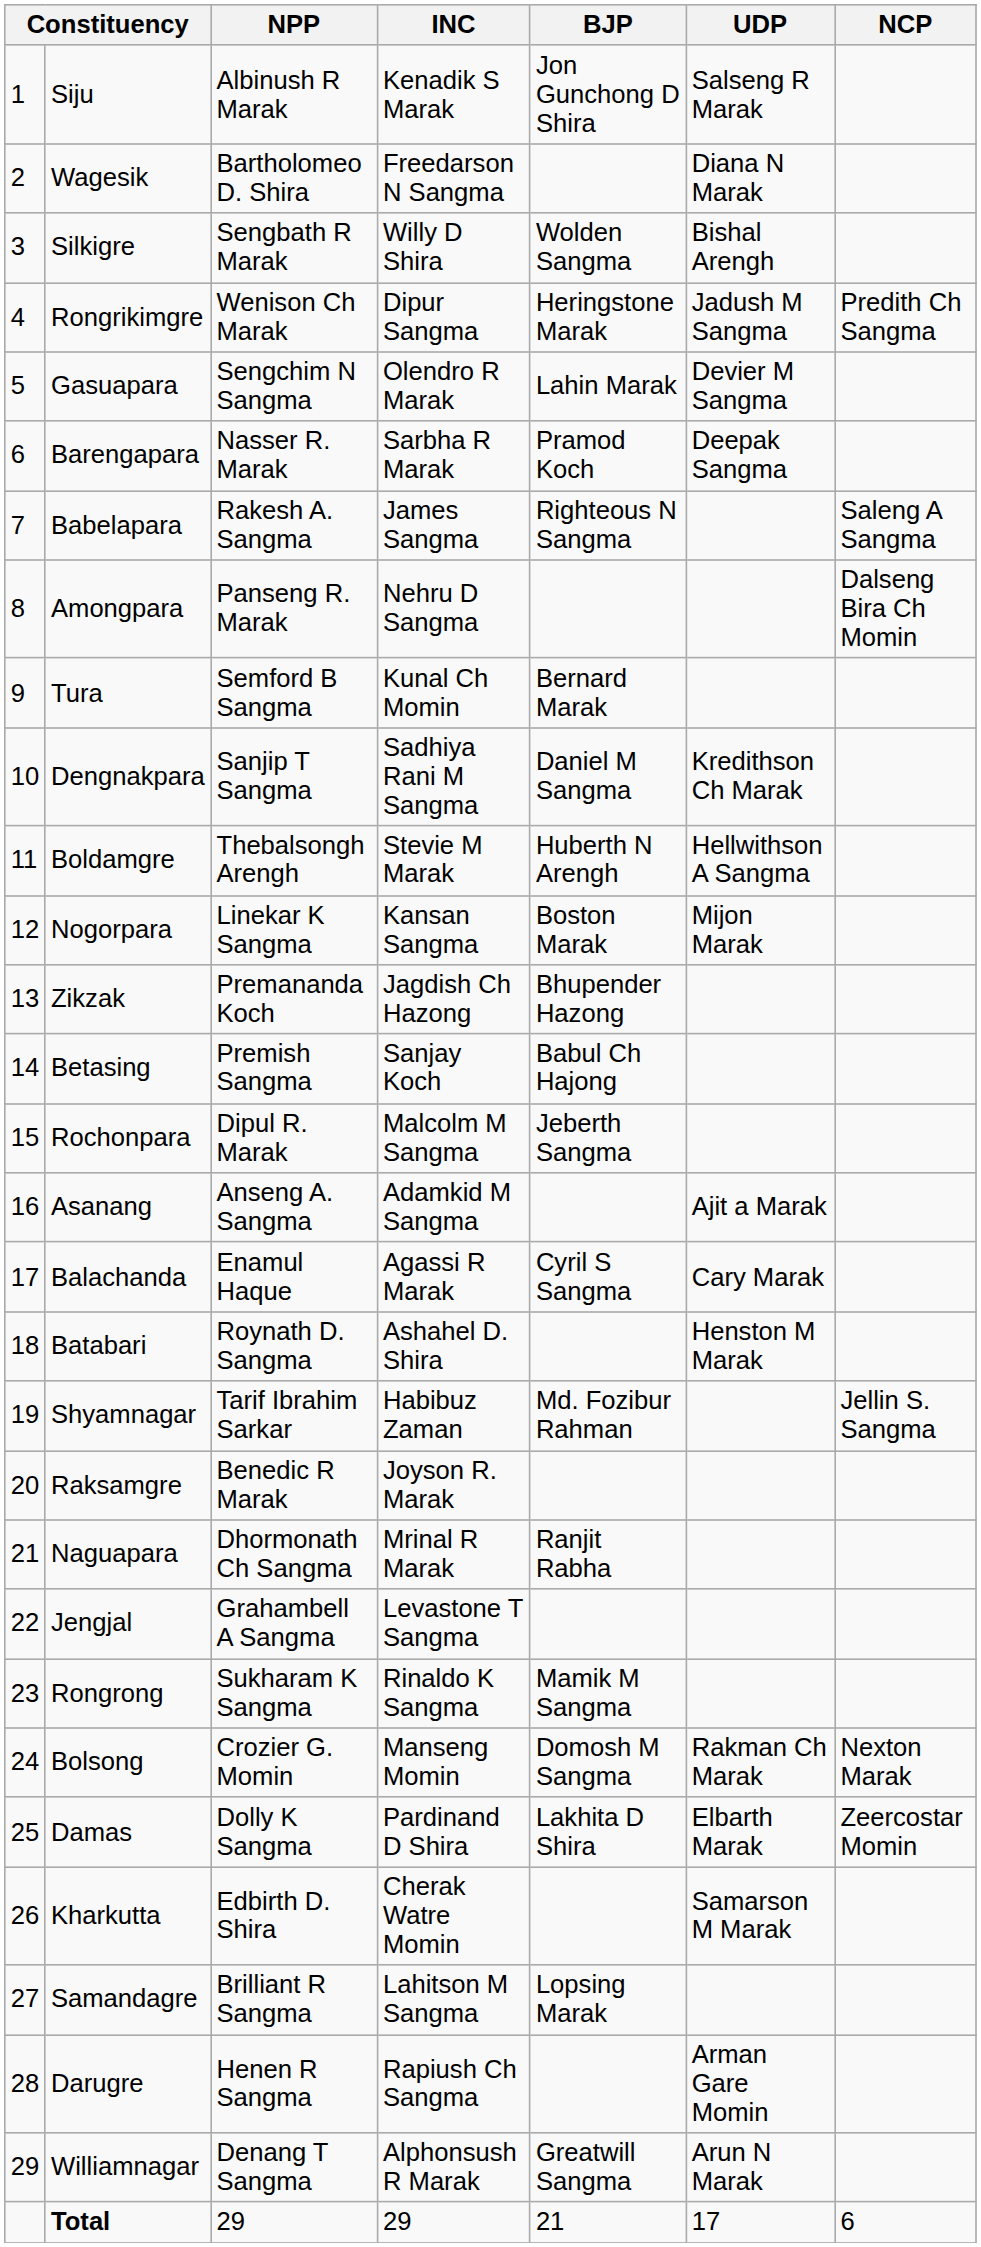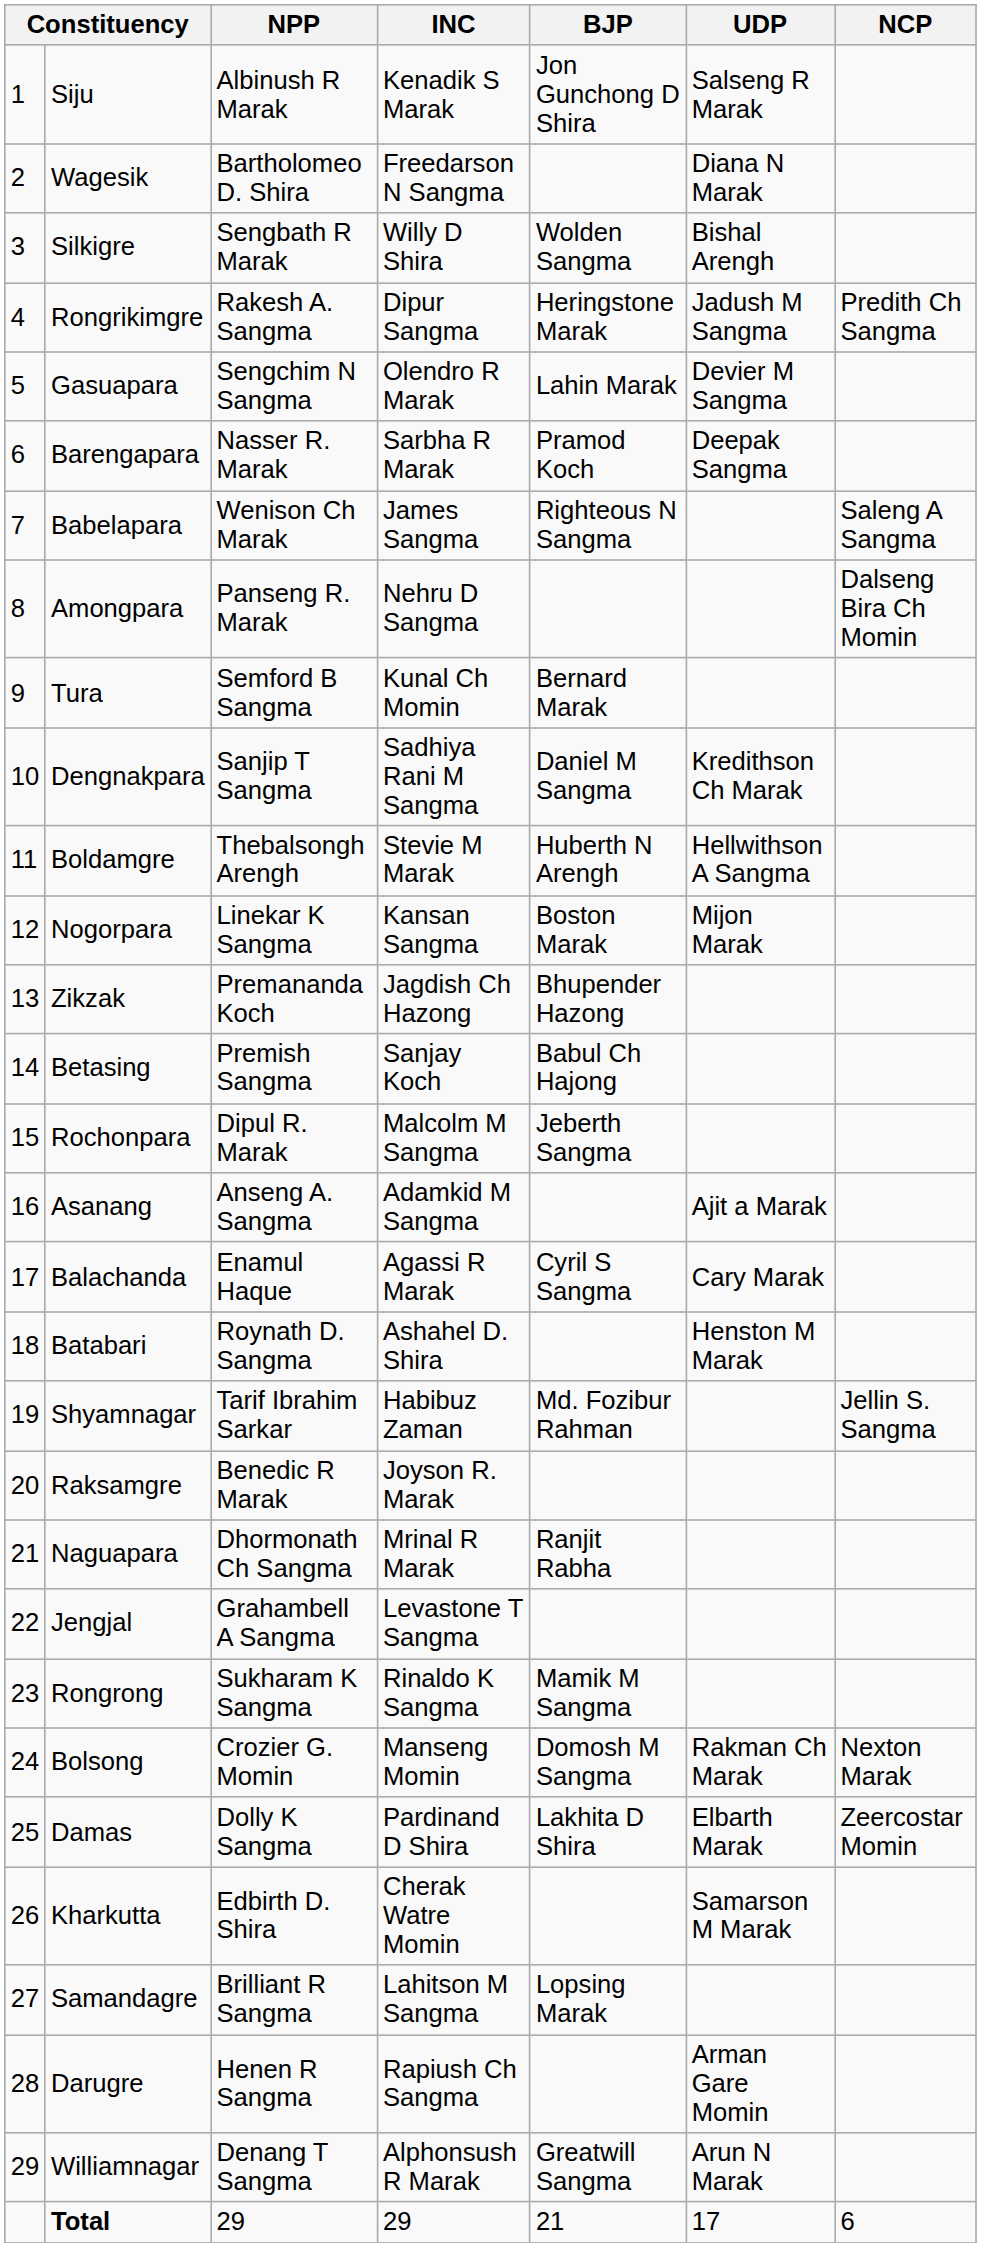(286, 316) Wenison Ch Marak -> (275, 316) Rakesh A. Sangma
(275, 524) Rakesh A. Sangma -> (286, 524) Wenison Ch Marak
